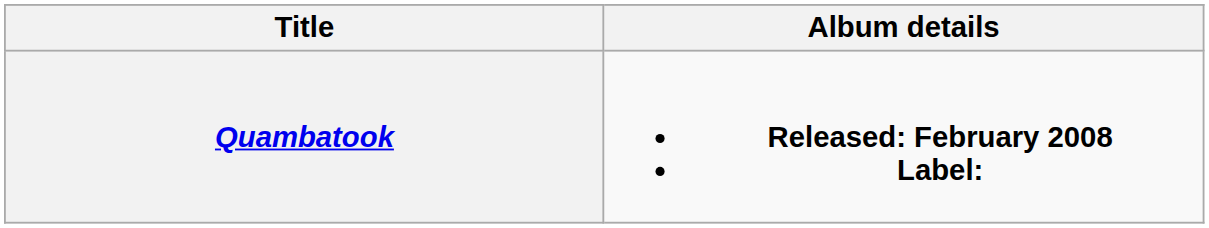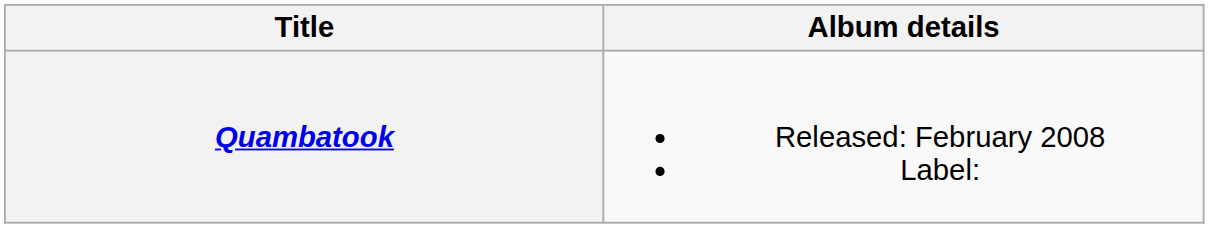(904, 153) bold -> (904, 153) normal
